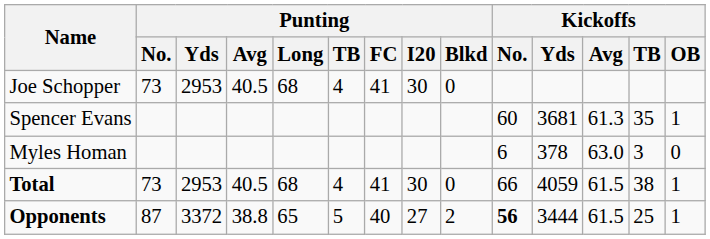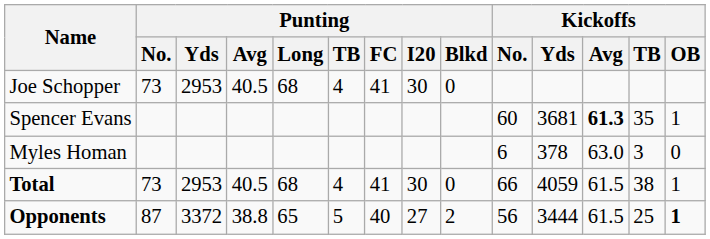(606, 119) normal -> (606, 119) bold
(507, 217) bold -> (507, 217) normal
(676, 217) normal -> (676, 217) bold
